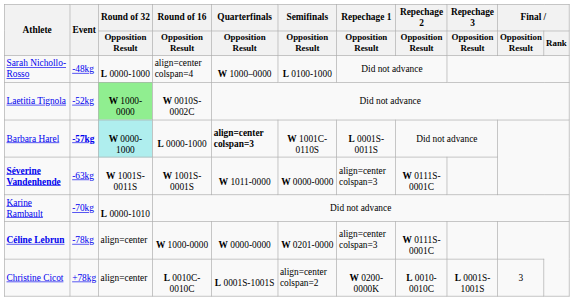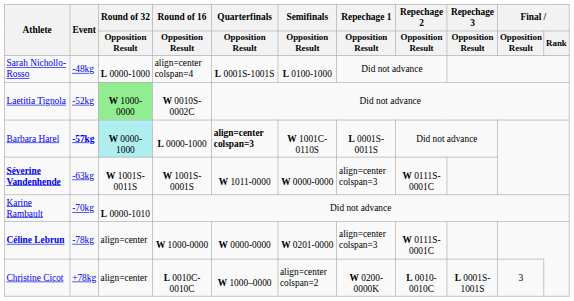(245, 75) W 1000–0000 -> (245, 75) L 0001S-1001S
(245, 283) L 0001S-1001S -> (245, 283) W 1000–0000
